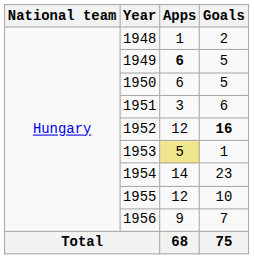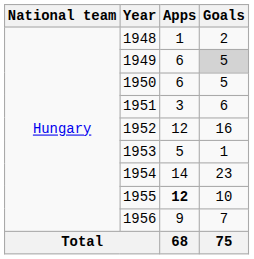(180, 61) bold -> (180, 61) normal
(224, 61) no background -> (224, 61) lightgrey background
(224, 129) bold -> (224, 129) normal
(180, 152) khaki background -> (180, 152) no background
(180, 197) normal -> (180, 197) bold
